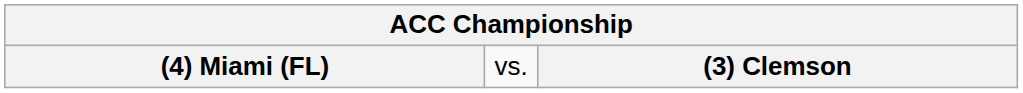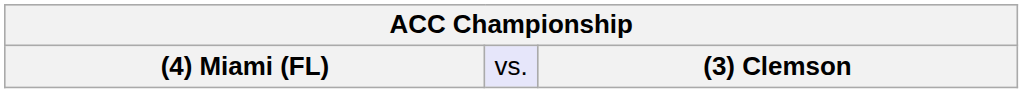(511, 66) no background -> (511, 66) lavender background
